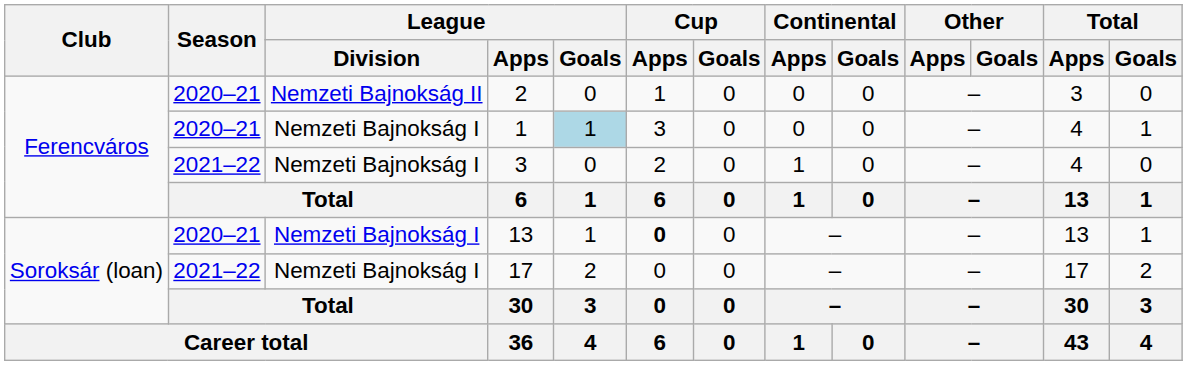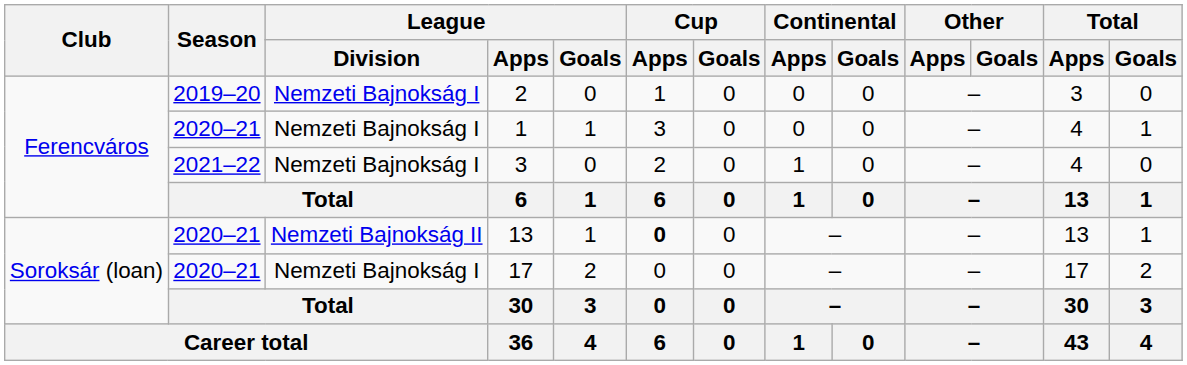(217, 93) 2020–21 -> (217, 93) 2019–20
(377, 93) Nemzeti Bajnokság II -> (377, 93) Nemzeti Bajnokság I
(590, 128) lightblue background -> (590, 128) no background
(377, 235) Nemzeti Bajnokság I -> (377, 235) Nemzeti Bajnokság II
(217, 270) 2021–22 -> (217, 270) 2020–21
